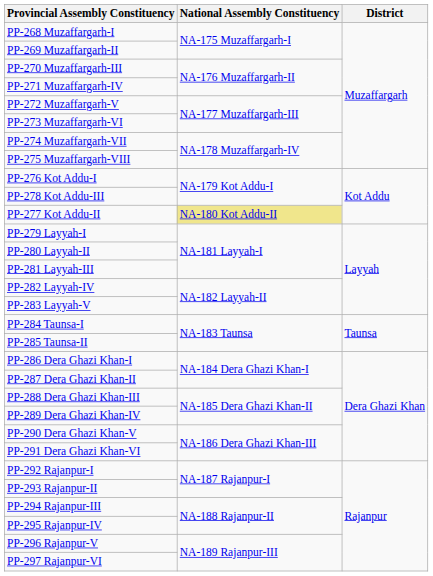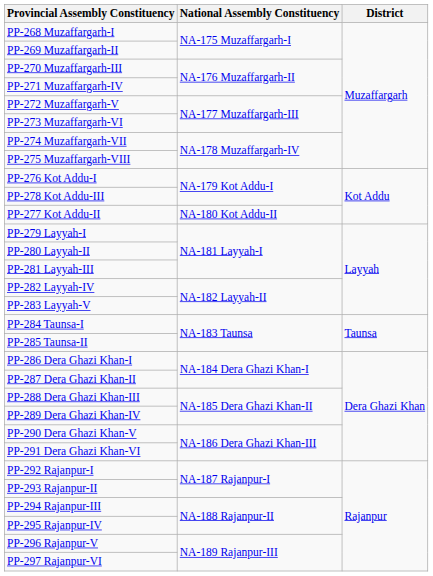(228, 214) khaki background -> (228, 214) no background
